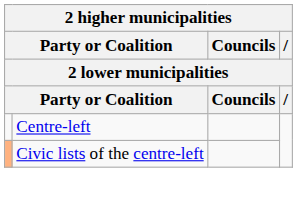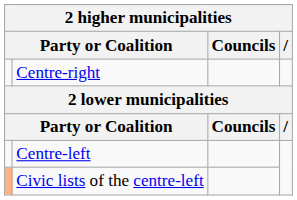+ row: (58, 72)
